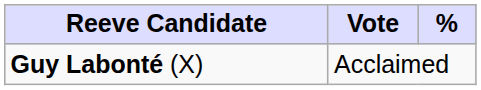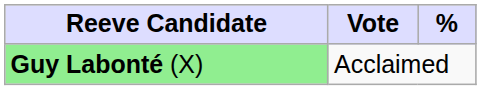(107, 63) no background -> (107, 63) lightgreen background
